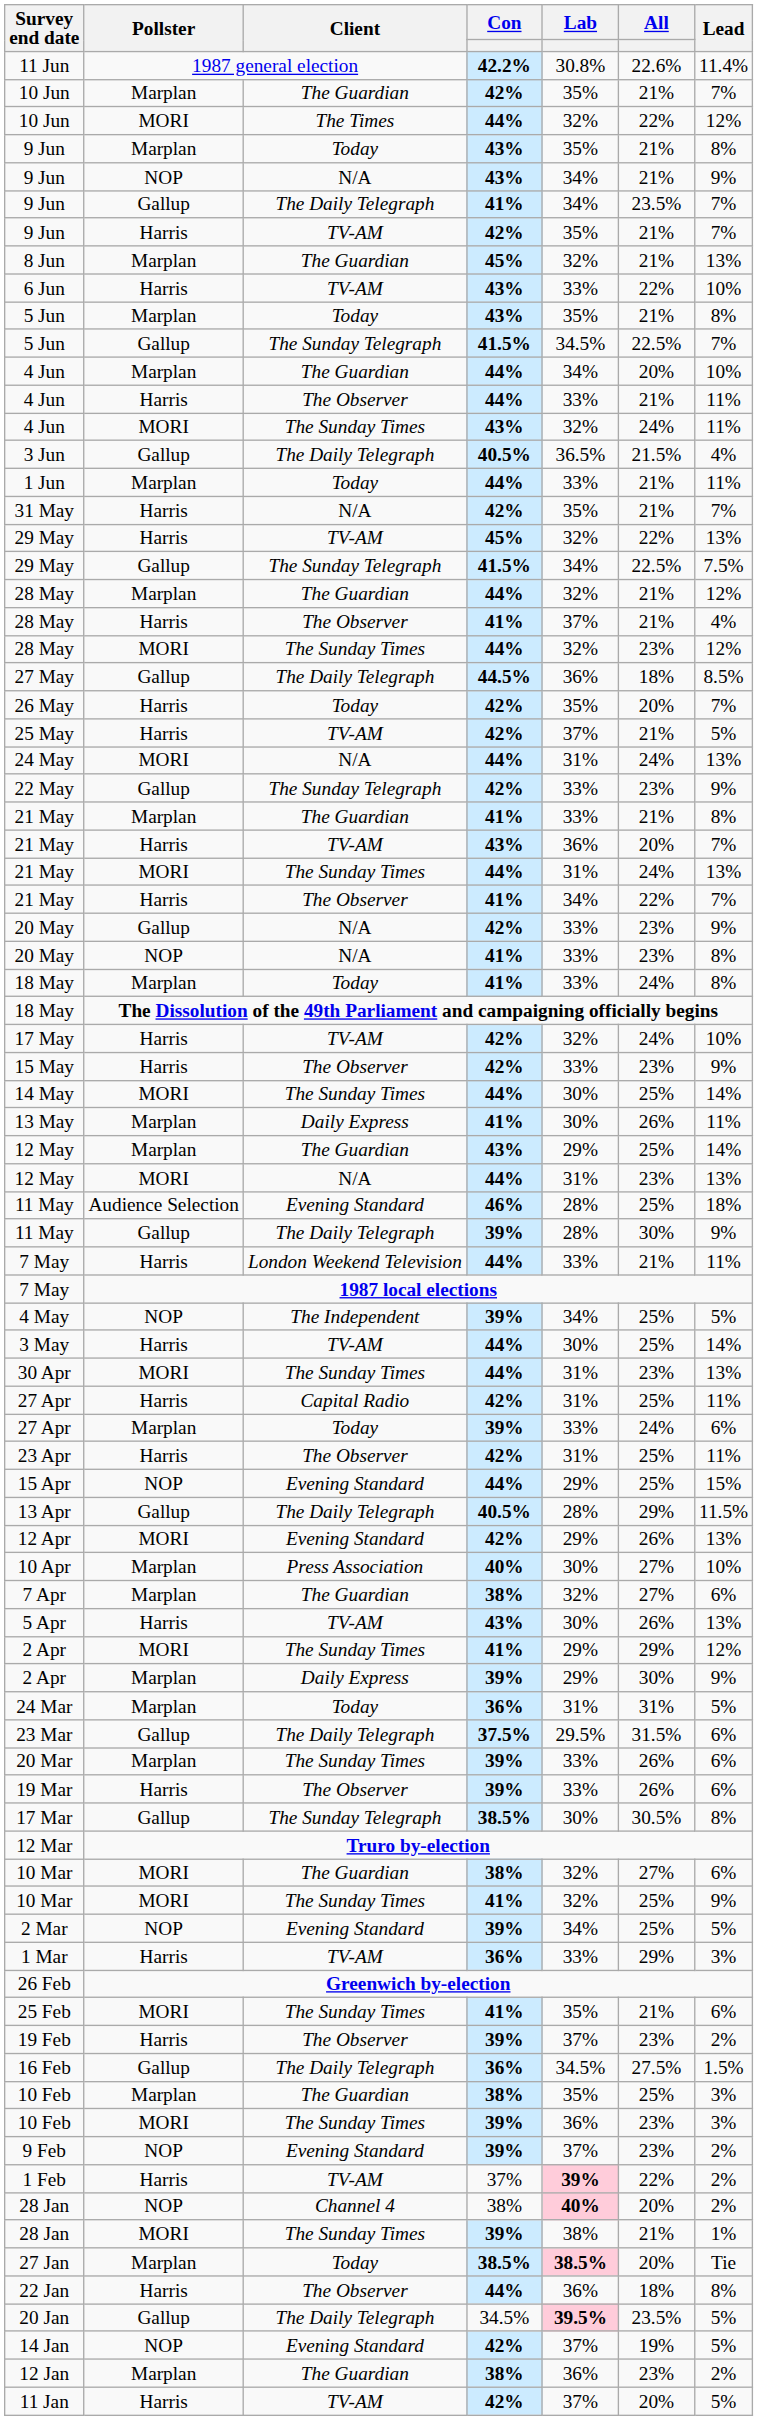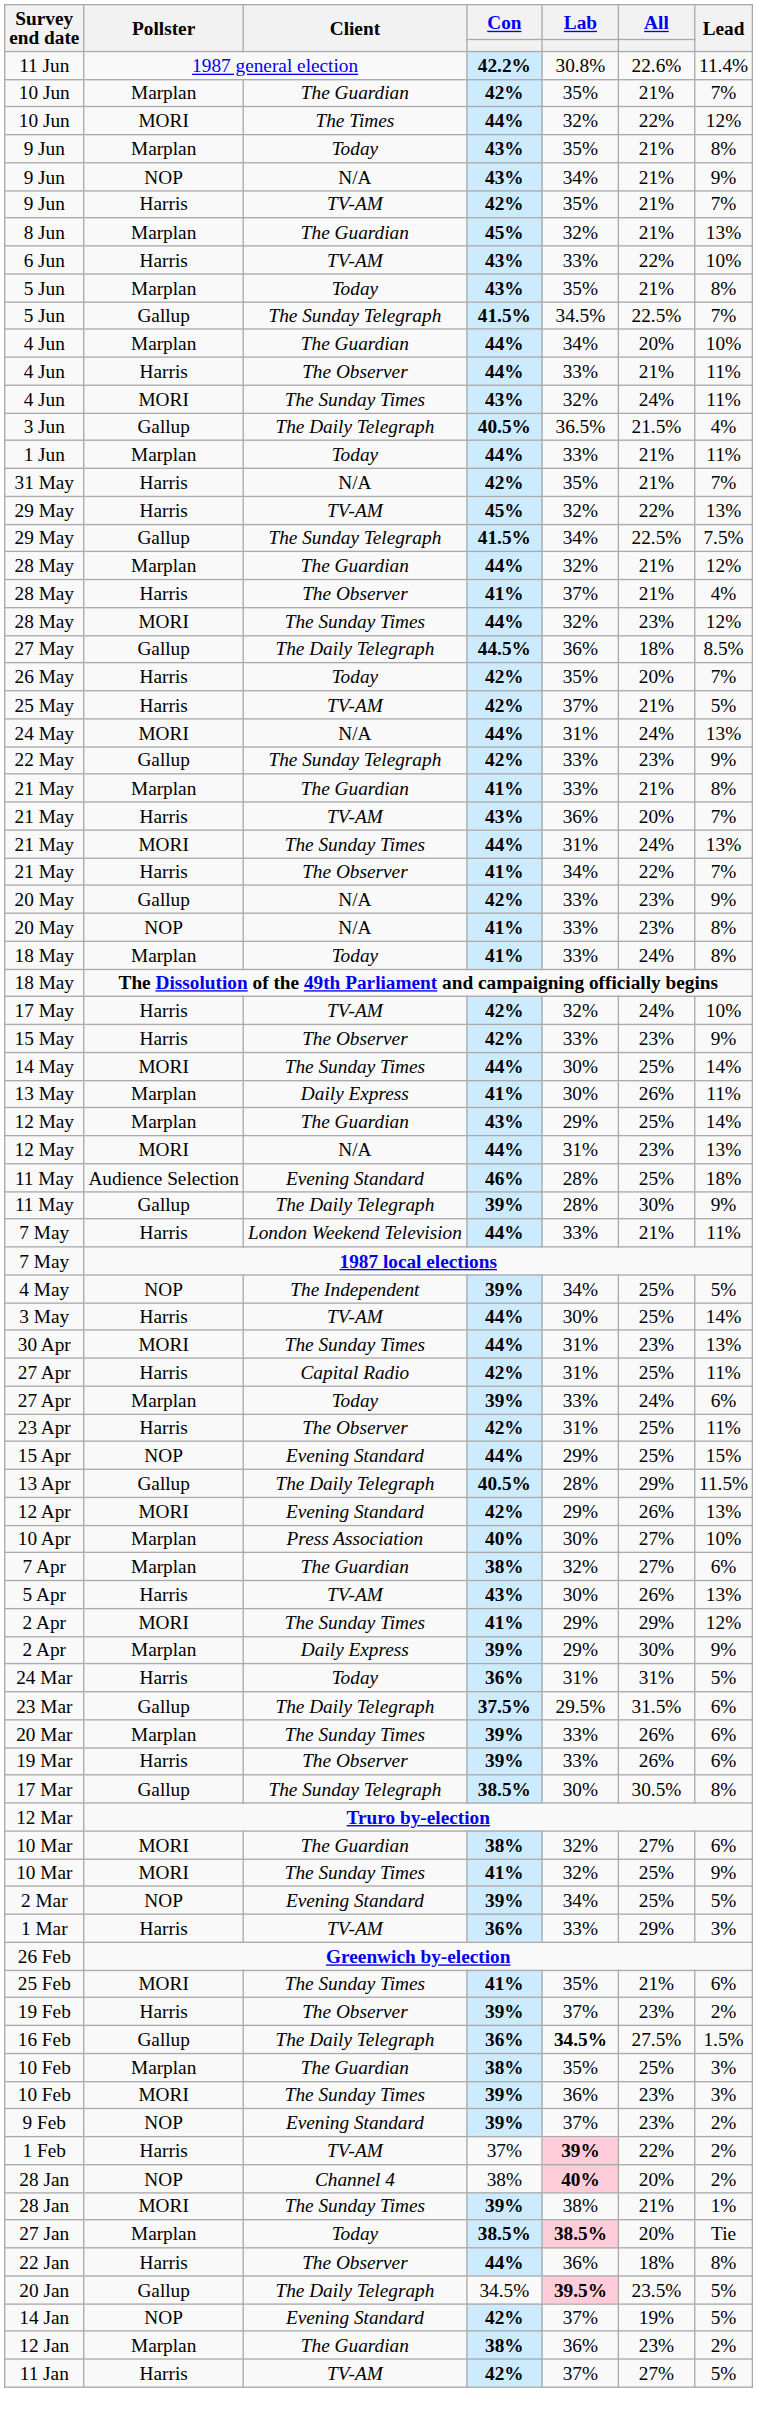- row: (44, 205)
(164, 1706) Marplan -> (164, 1678) Harris
(580, 2067) normal -> (580, 2040) bold
(656, 2401) 20% -> (656, 2373) 27%
